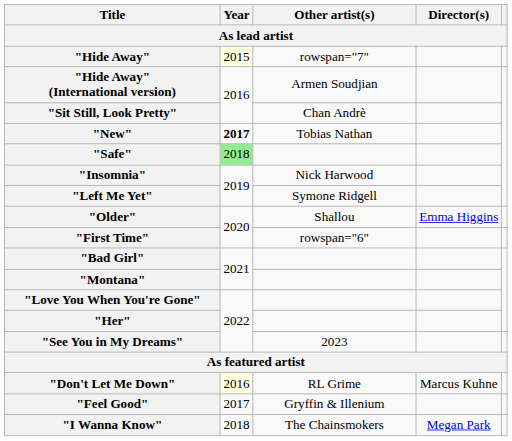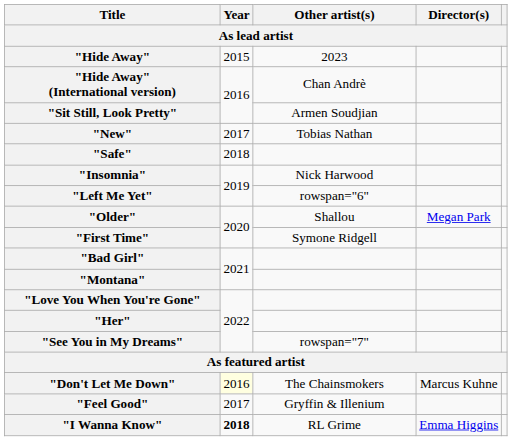(237, 56) lightyellow background -> (237, 56) no background
(334, 56) rowspan="7" -> (334, 56) 2023
(334, 84) Armen Soudjian -> (334, 84) Chan Andrè
(334, 112) Chan Andrè -> (334, 112) Armen Soudjian
(237, 133) bold -> (237, 133) normal
(237, 154) lightgreen background -> (237, 154) no background
(334, 196) Symone Ridgell -> (334, 196) rowspan="6"
(459, 216) Emma Higgins -> (459, 216) Megan Park
(334, 237) rowspan="6" -> (334, 237) Symone Ridgell
(334, 341) 2023 -> (334, 341) rowspan="7"
(334, 383) RL Grime -> (334, 383) The Chainsmokers
(237, 425) normal -> (237, 425) bold
(334, 425) The Chainsmokers -> (334, 425) RL Grime
(459, 425) Megan Park -> (459, 425) Emma Higgins
